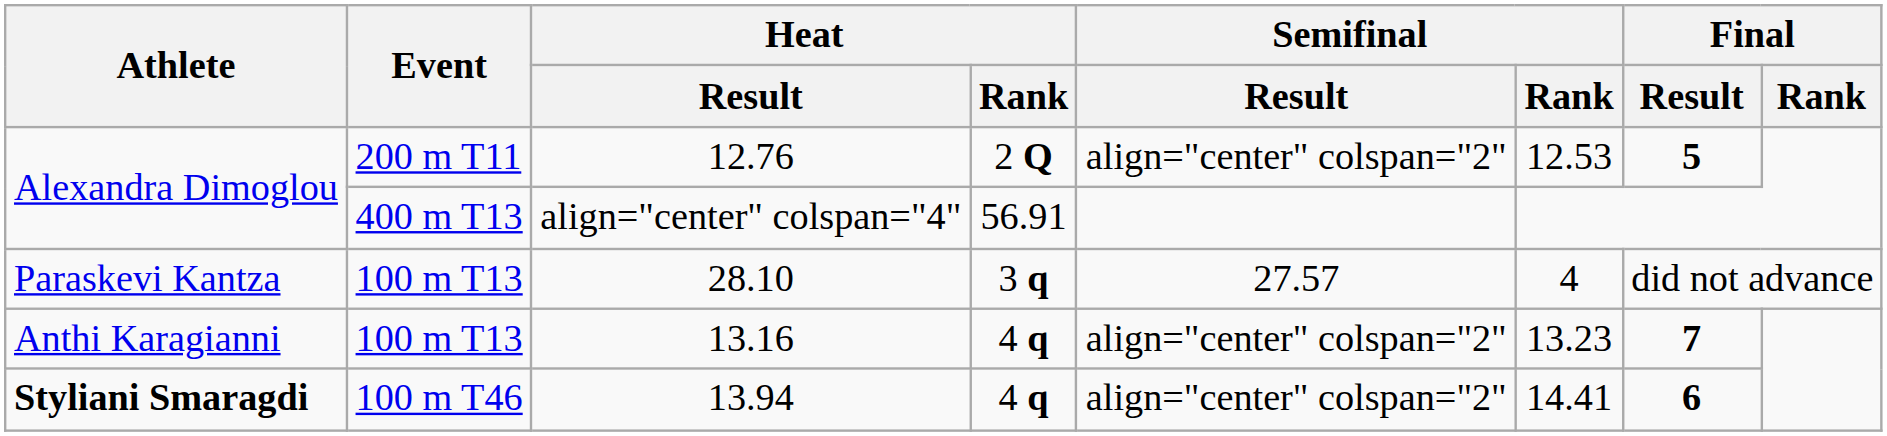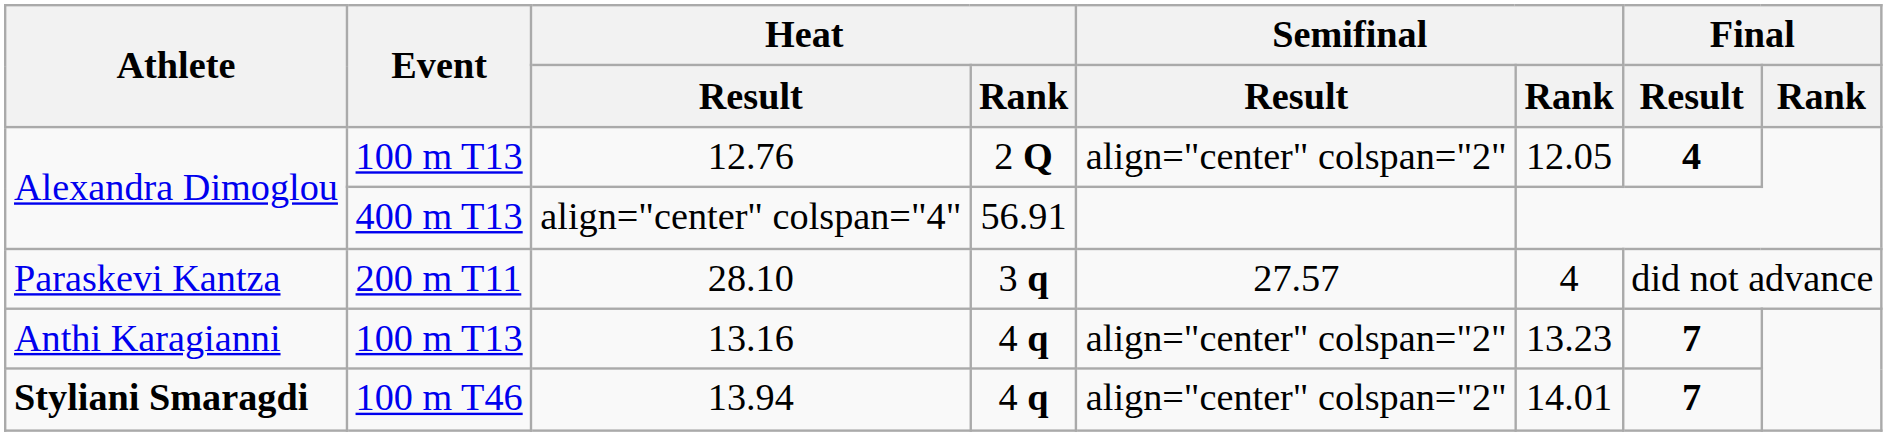(438, 156) 200 m T11 -> (439, 156) 100 m T13
(1569, 156) 12.53 -> (1569, 156) 12.05
(1692, 156) 5 -> (1692, 156) 4
(439, 277) 100 m T13 -> (438, 277) 200 m T11
(1569, 398) 14.41 -> (1569, 398) 14.01
(1692, 398) 6 -> (1692, 398) 7
